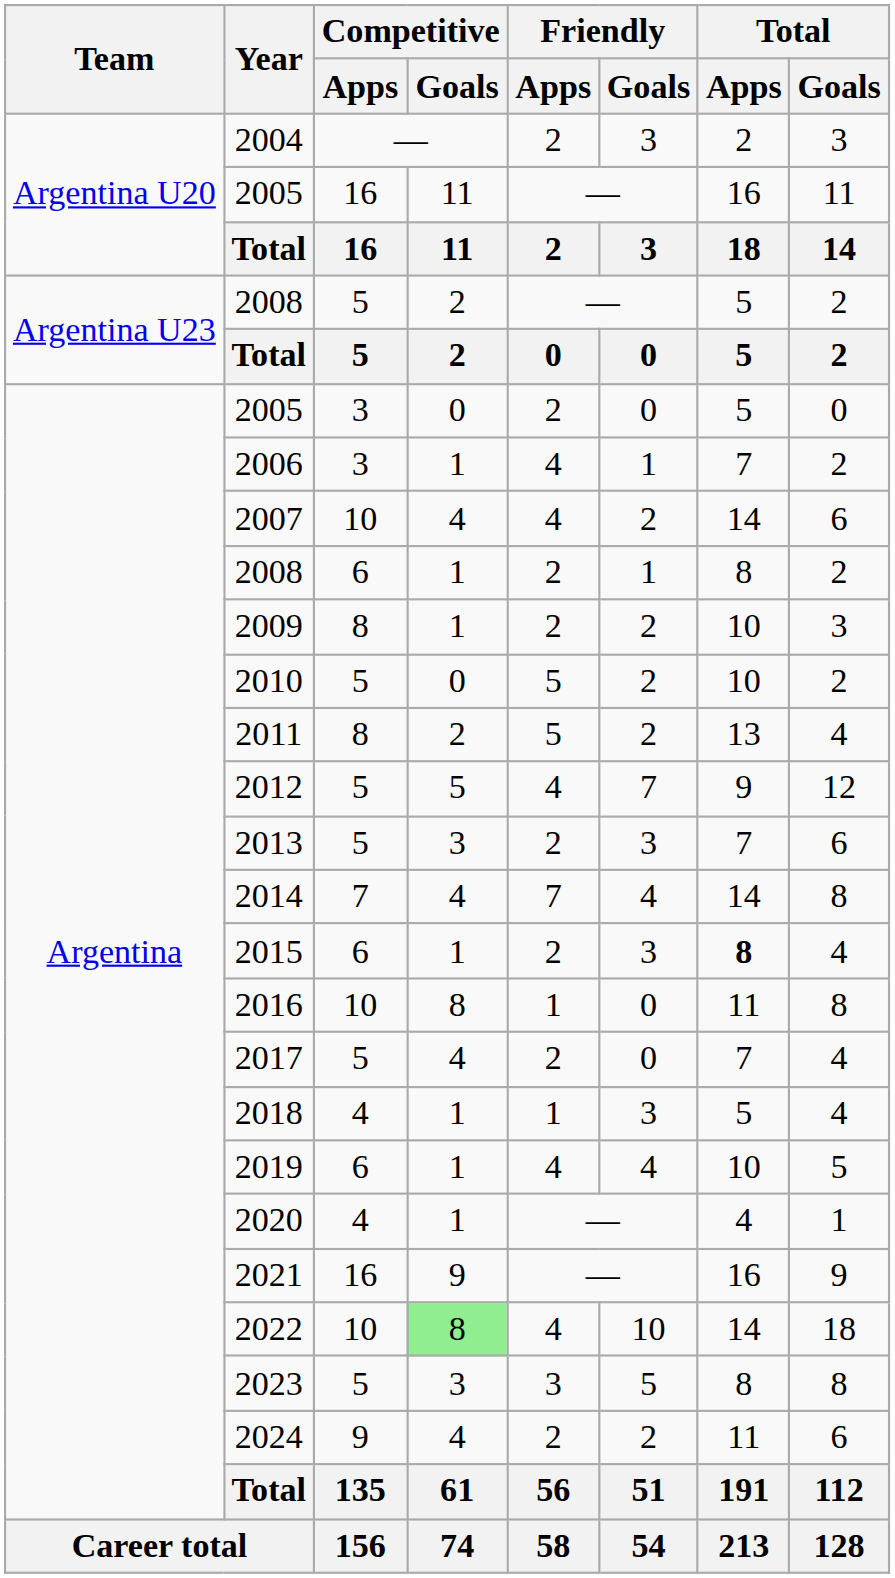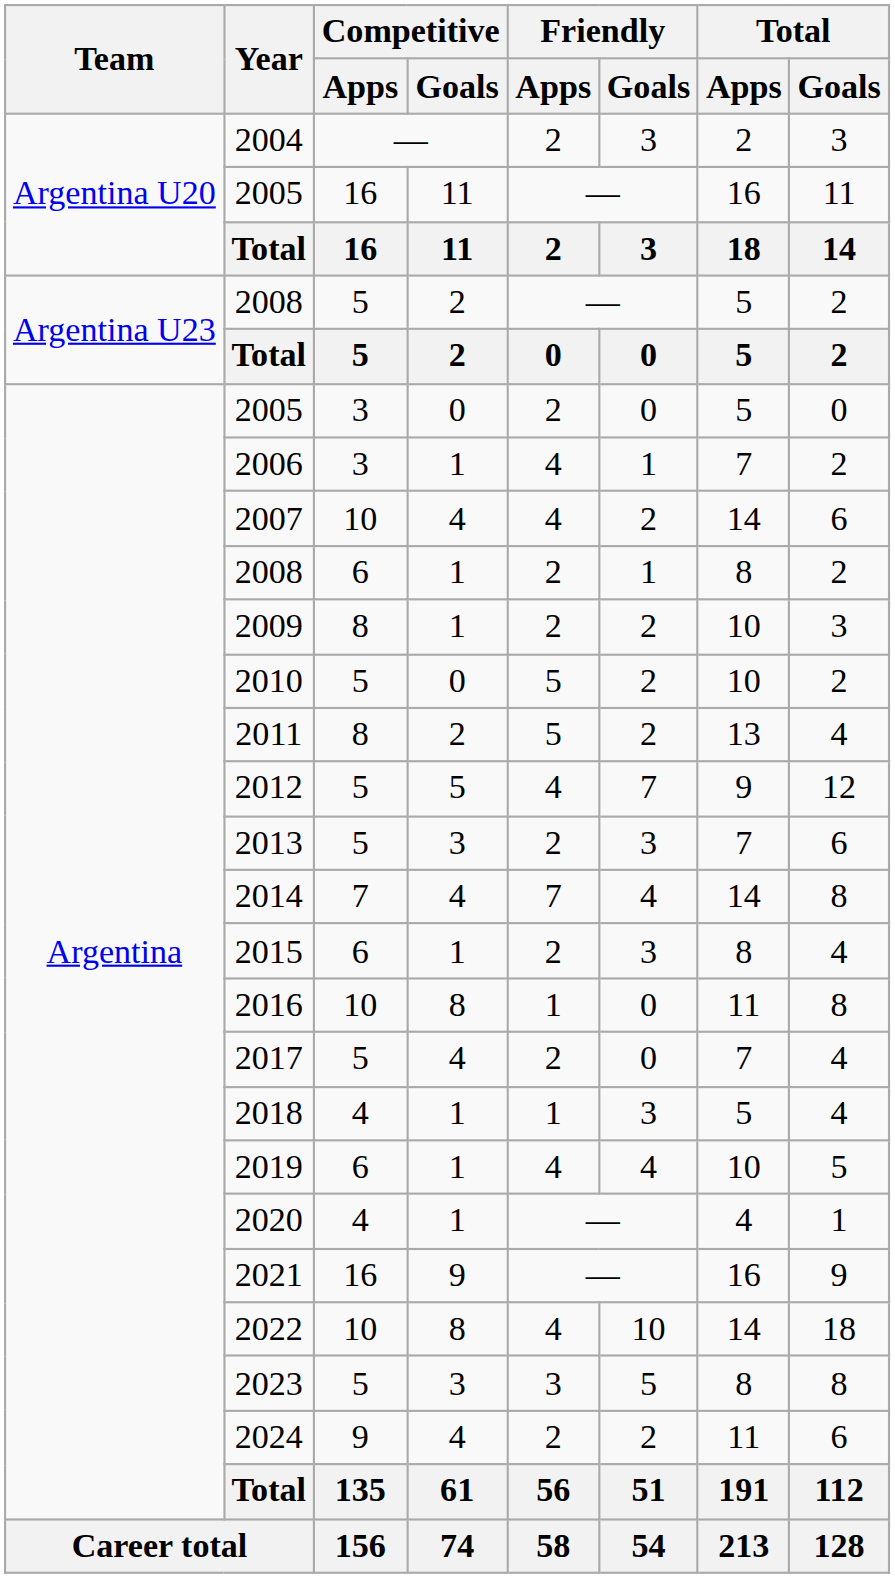(744, 950) bold -> (744, 950) normal
(457, 1328) lightgreen background -> (457, 1328) no background
